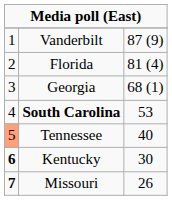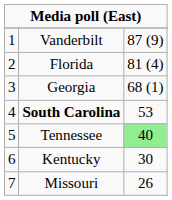(12, 135) lightsalmon background -> (12, 135) no background
(145, 135) no background -> (145, 135) lightgreen background
(12, 159) bold -> (12, 159) normal
(12, 183) bold -> (12, 183) normal
